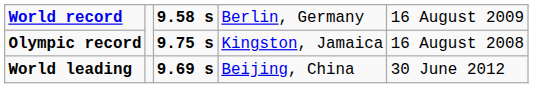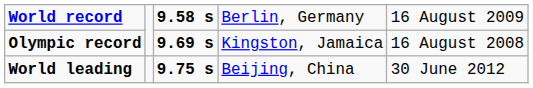(185, 43) 9.75 s -> (185, 43) 9.69 s
(185, 69) 9.69 s -> (185, 69) 9.75 s
